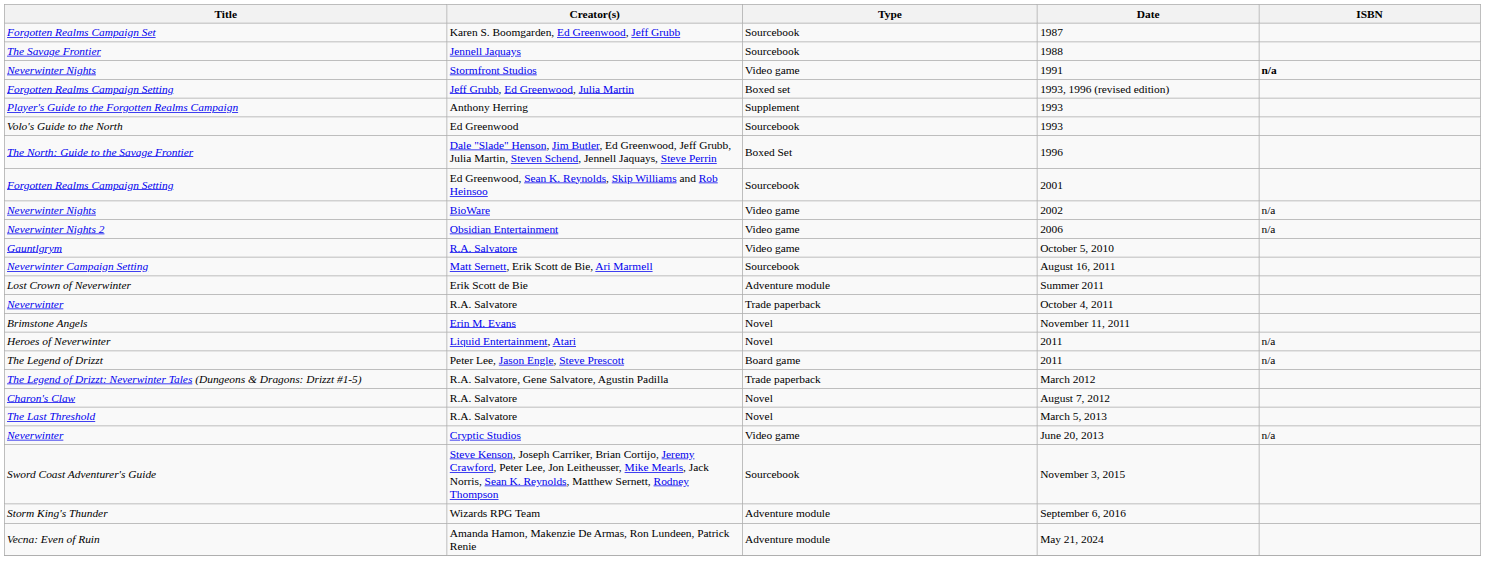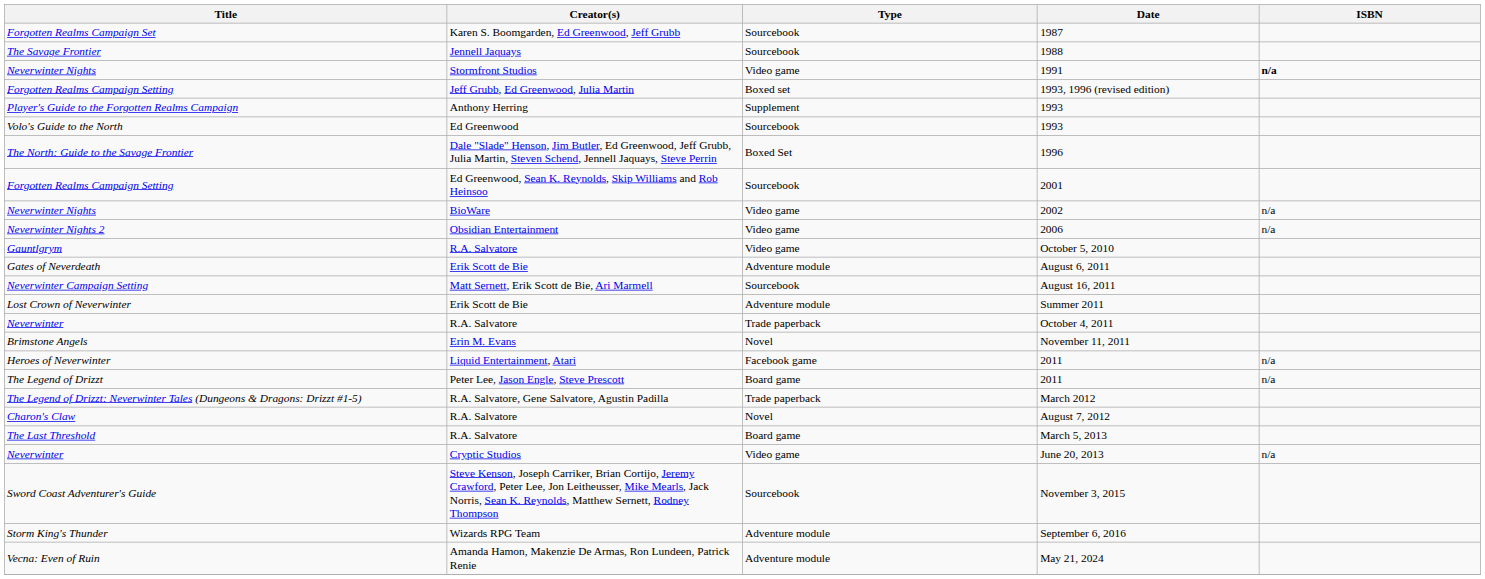+ row: (54, 266)
(759, 341) Novel -> (781, 360) Facebook game
(759, 417) Novel -> (773, 435) Board game
